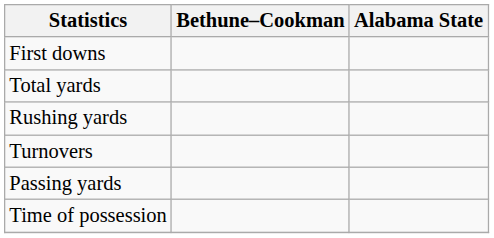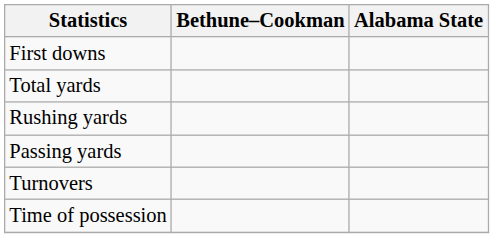rows swapped: (65, 183) <-> (51, 150)
